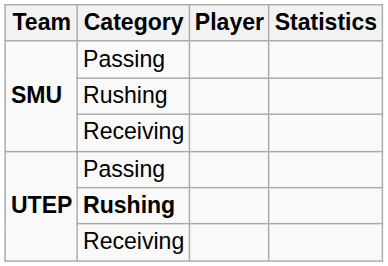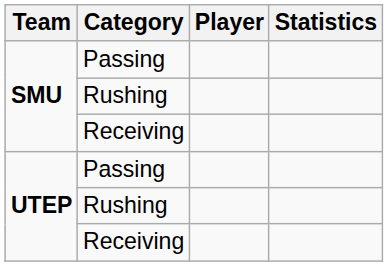(129, 205) bold -> (125, 205) normal
